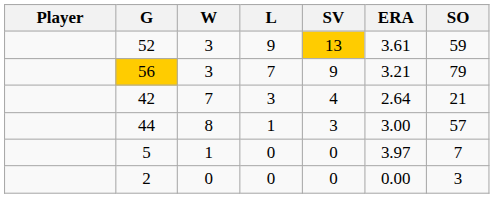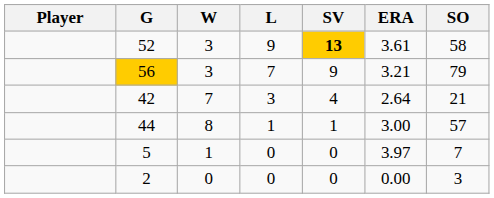(333, 44) normal -> (333, 44) bold
(458, 44) 59 -> (458, 44) 58
(333, 125) 3 -> (333, 125) 1
